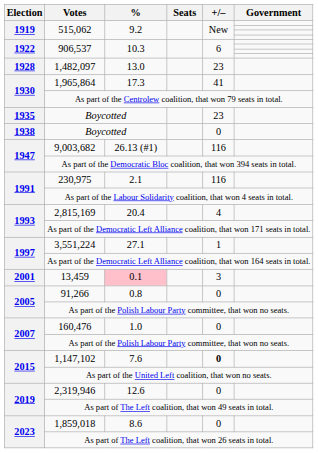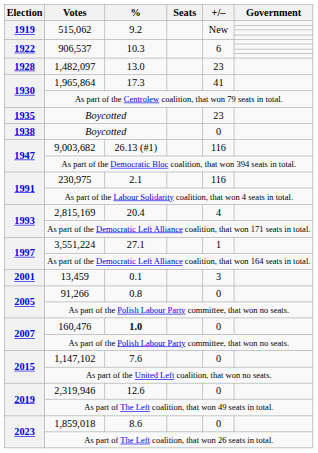(136, 277) pink background -> (136, 277) no background
(136, 326) normal -> (136, 326) bold
(218, 358) bold -> (218, 358) normal
